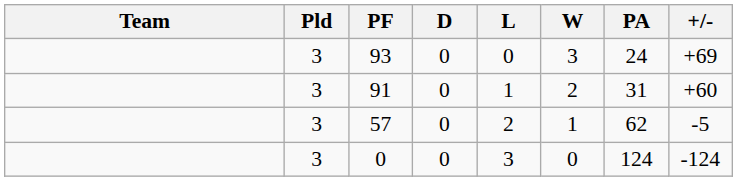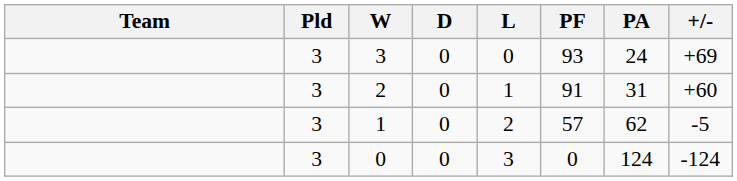columns swapped: (572, 21) <-> (381, 21)
